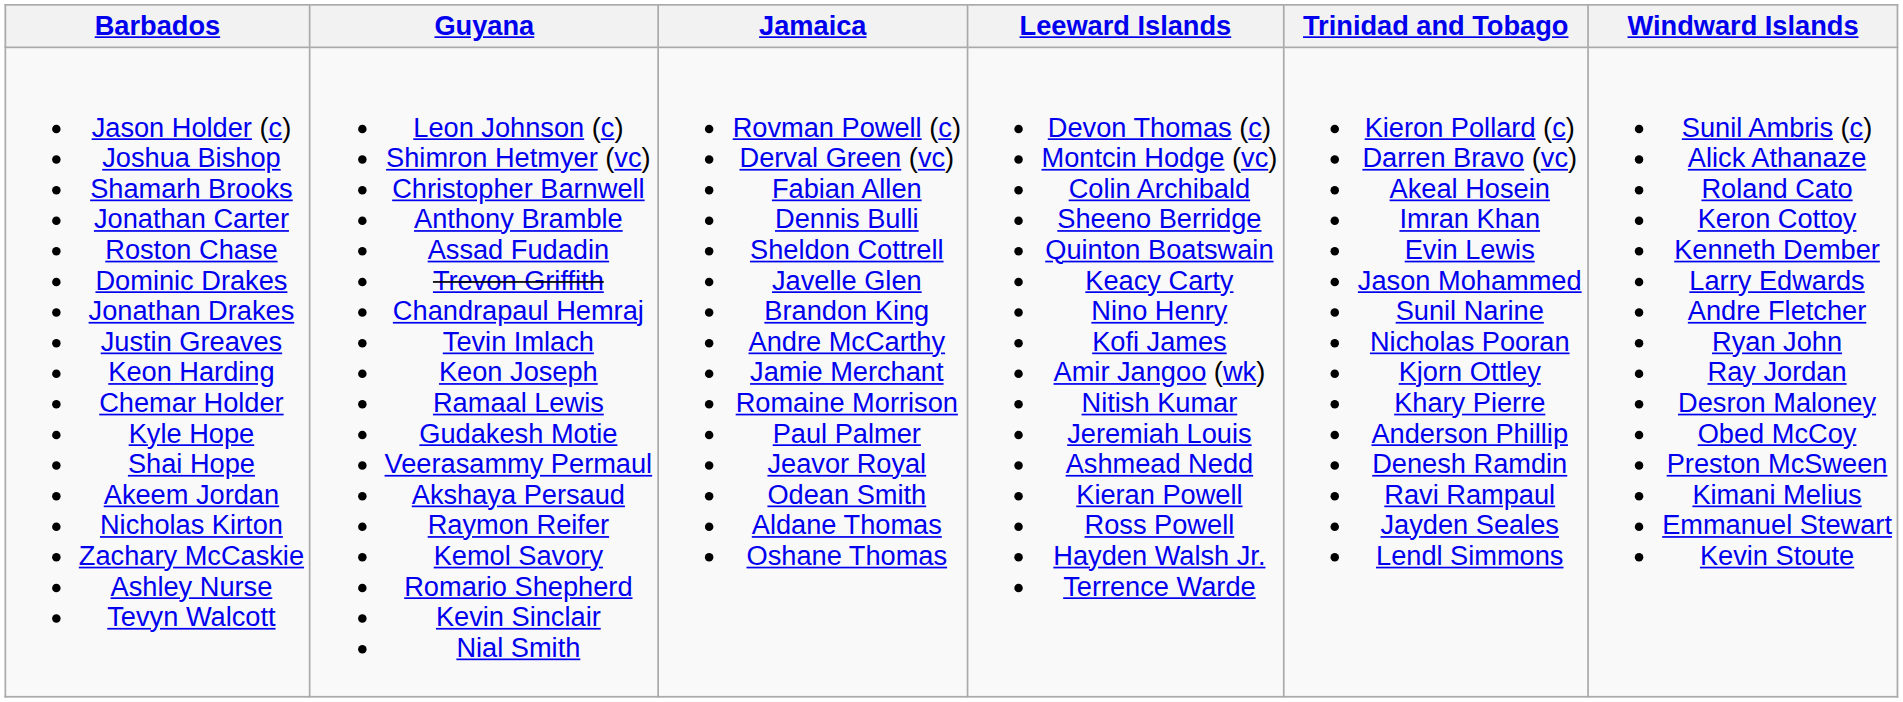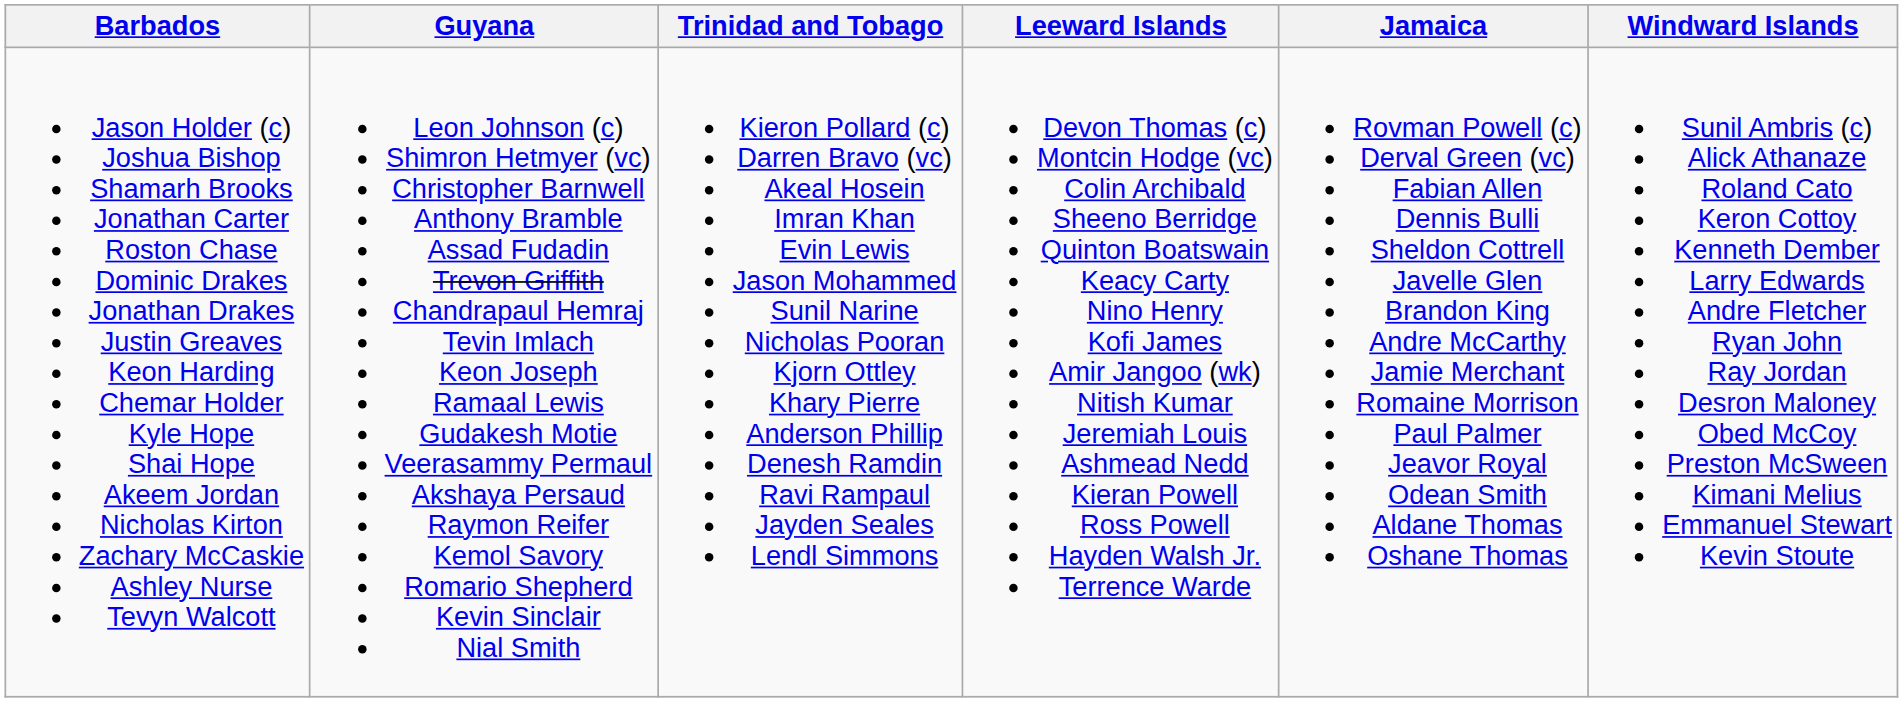columns swapped: (813, 26) <-> (1436, 26)
